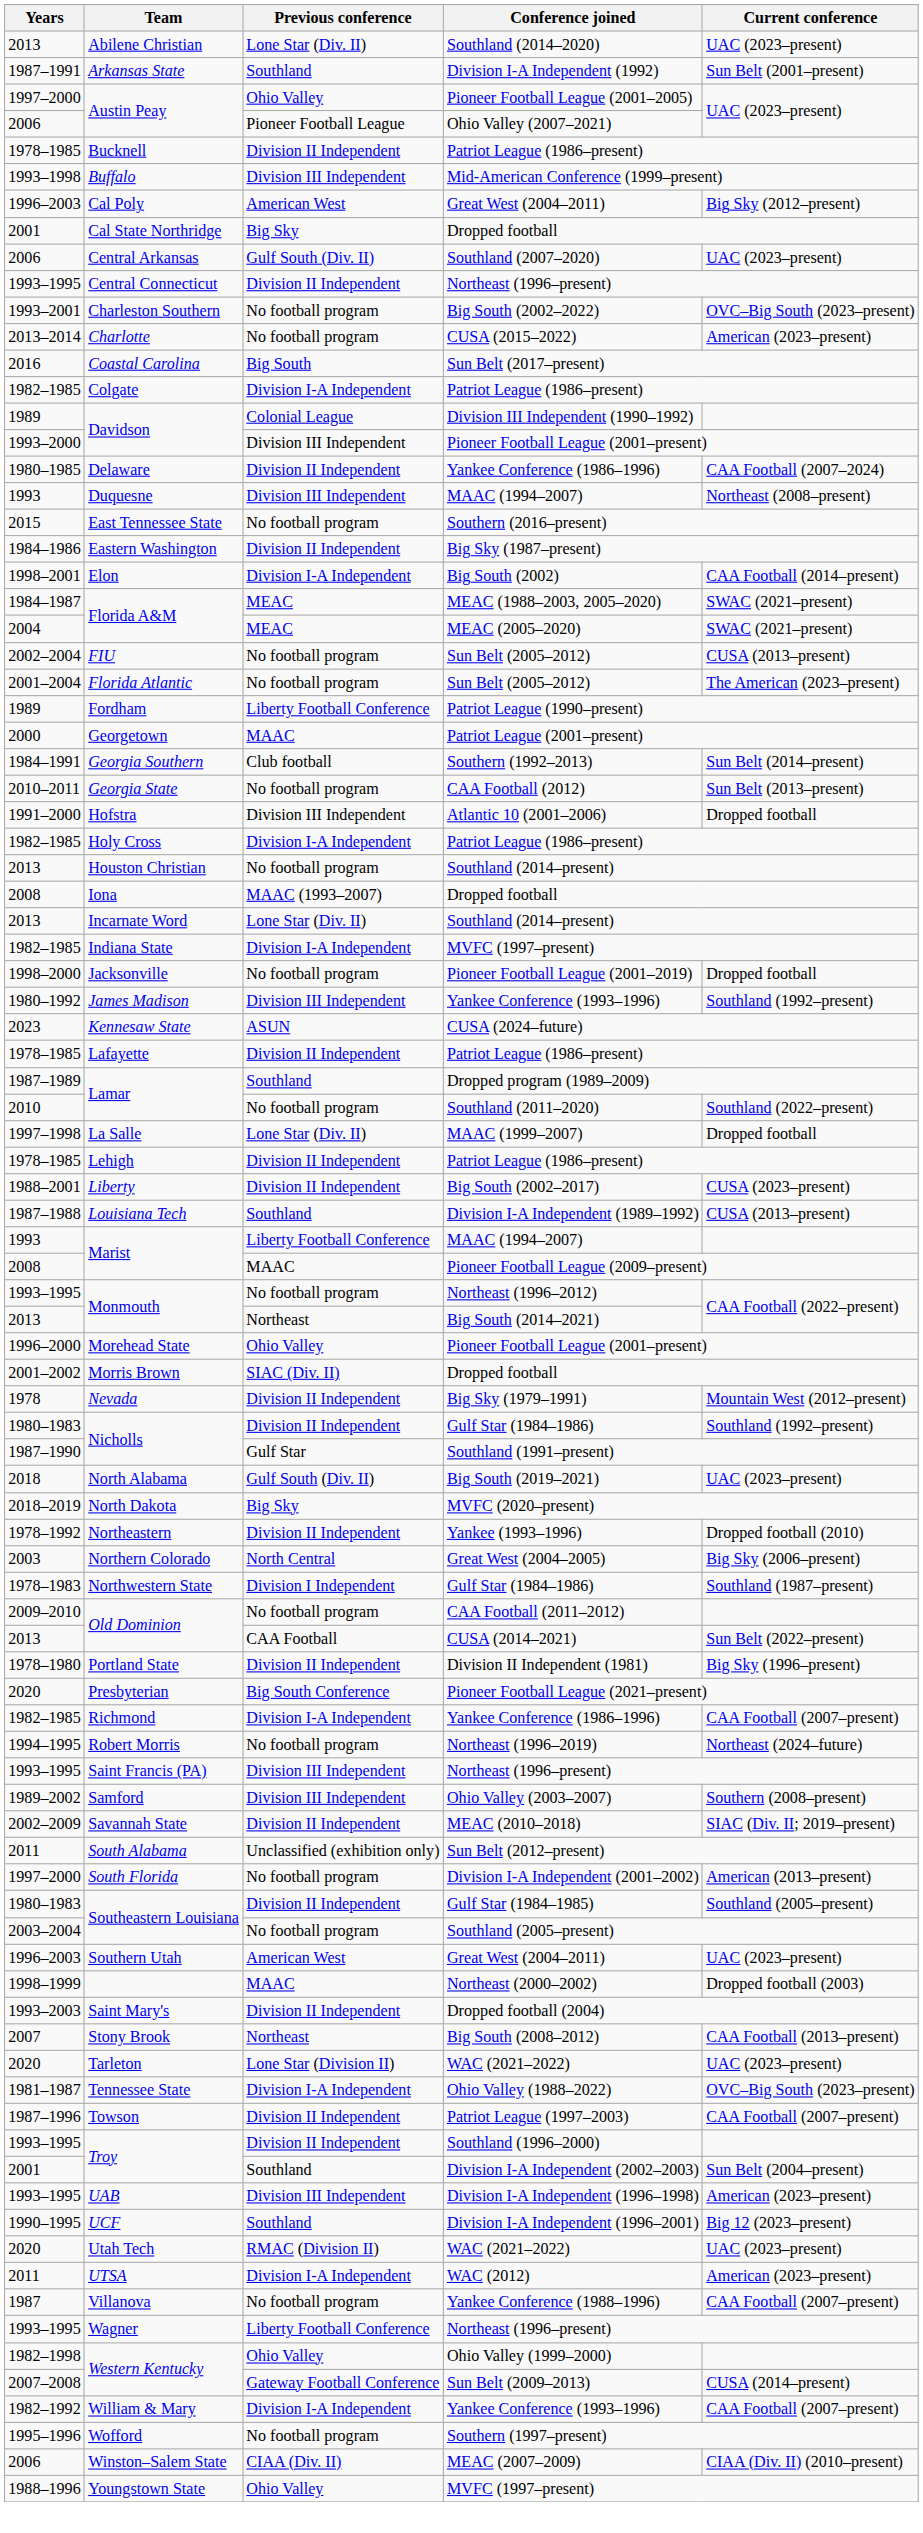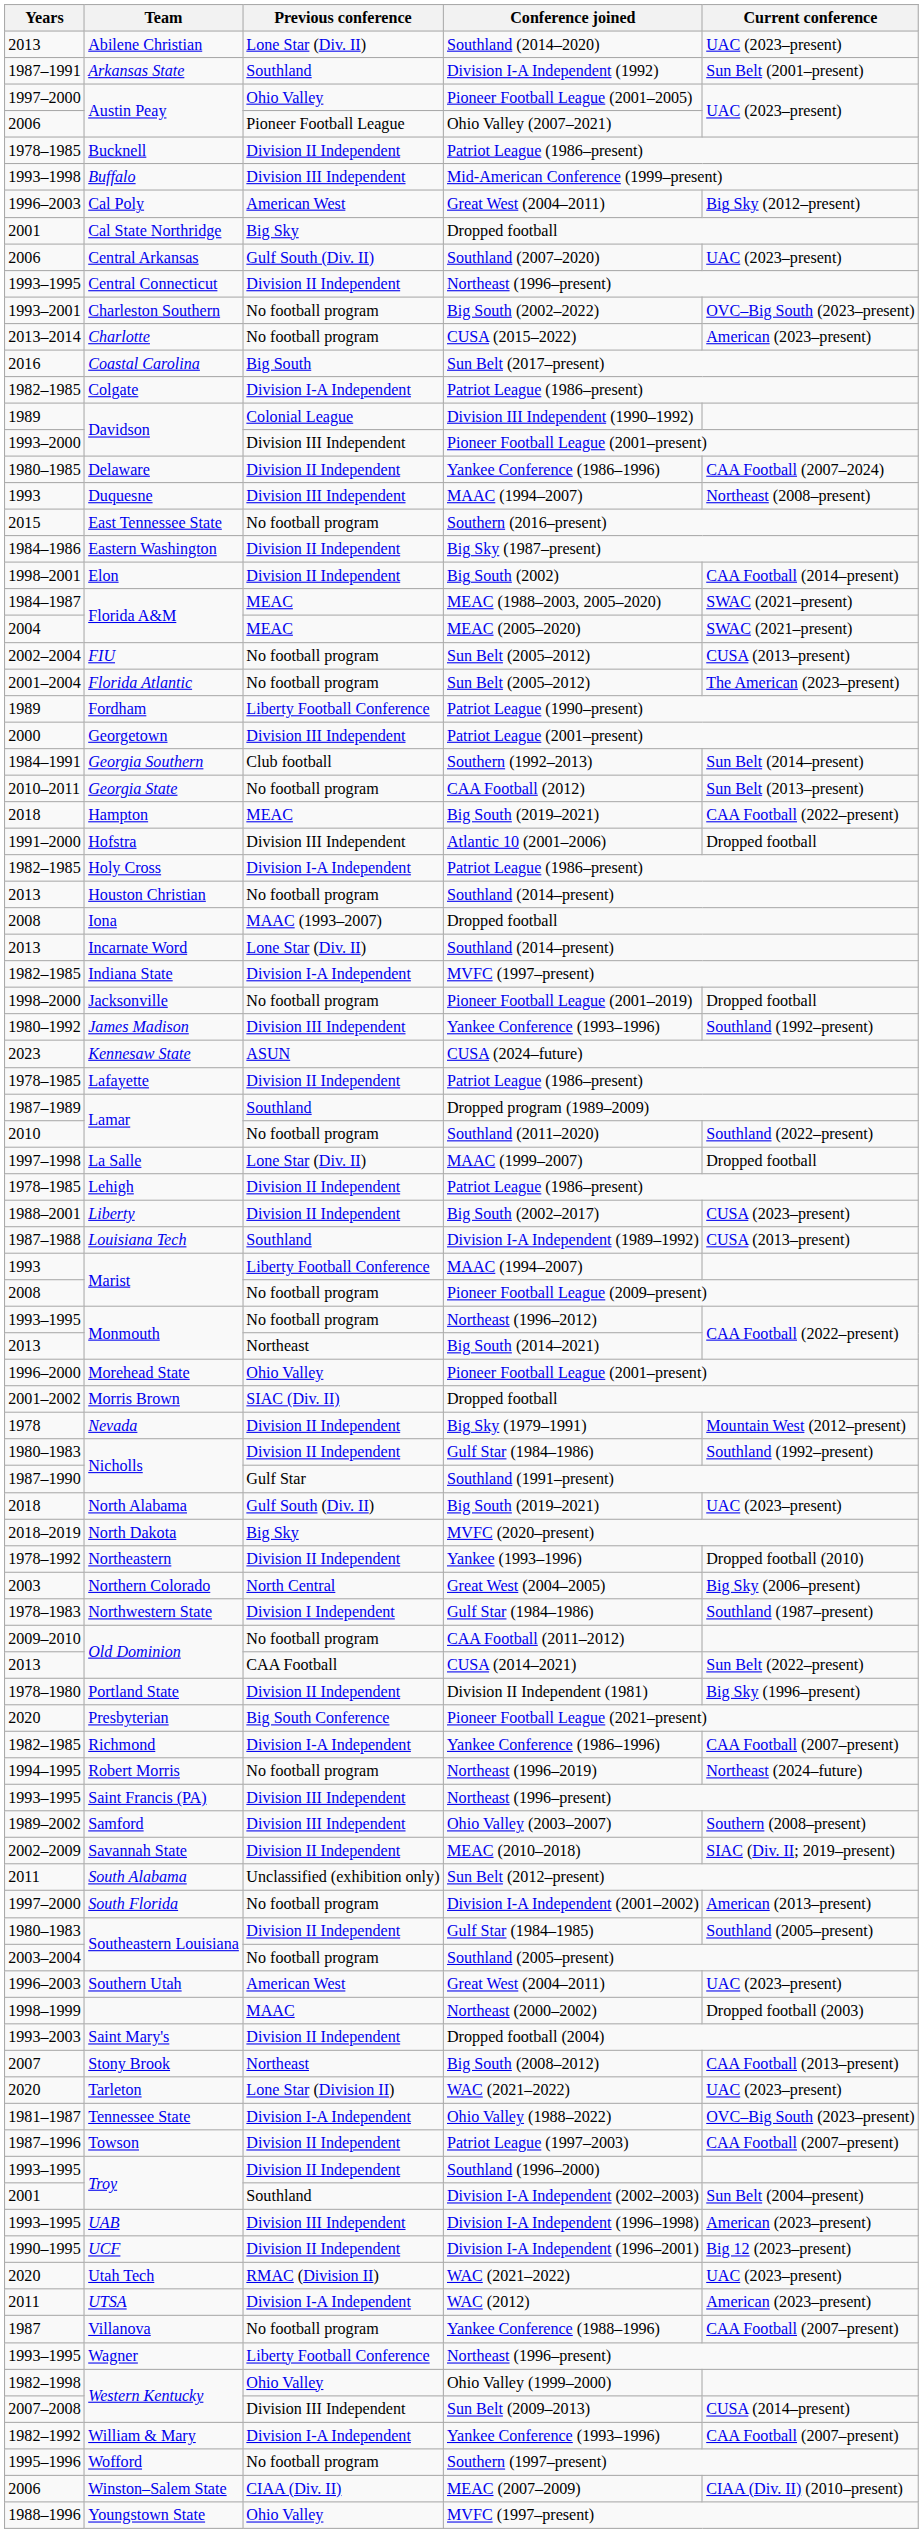(329, 575) Division I-A Independent -> (323, 575) Division II Independent
(271, 735) MAAC -> (326, 735) Division III Independent
+ row: (118, 814)
(271, 1266) MAAC -> (313, 1293) No football program
(279, 2222) Southland -> (323, 2249) Division II Independent
(343, 2382) Gateway Football Conference -> (326, 2408) Division III Independent
